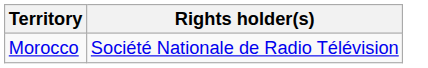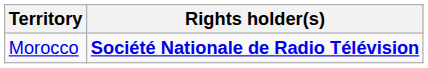(245, 47) normal -> (255, 47) bold
